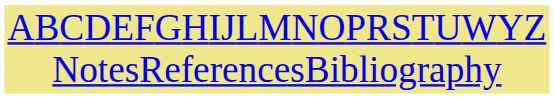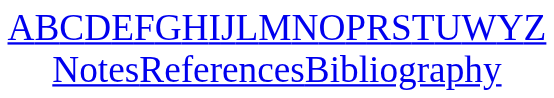(277, 48) khaki background -> (277, 48) no background
